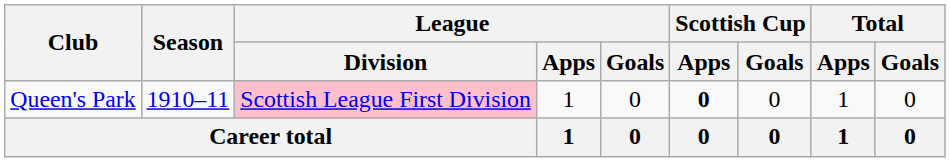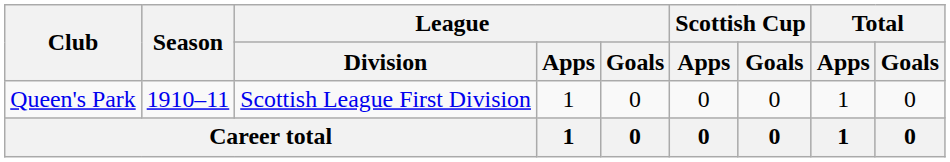(386, 99) pink background -> (386, 99) no background
(704, 99) bold -> (704, 99) normal
